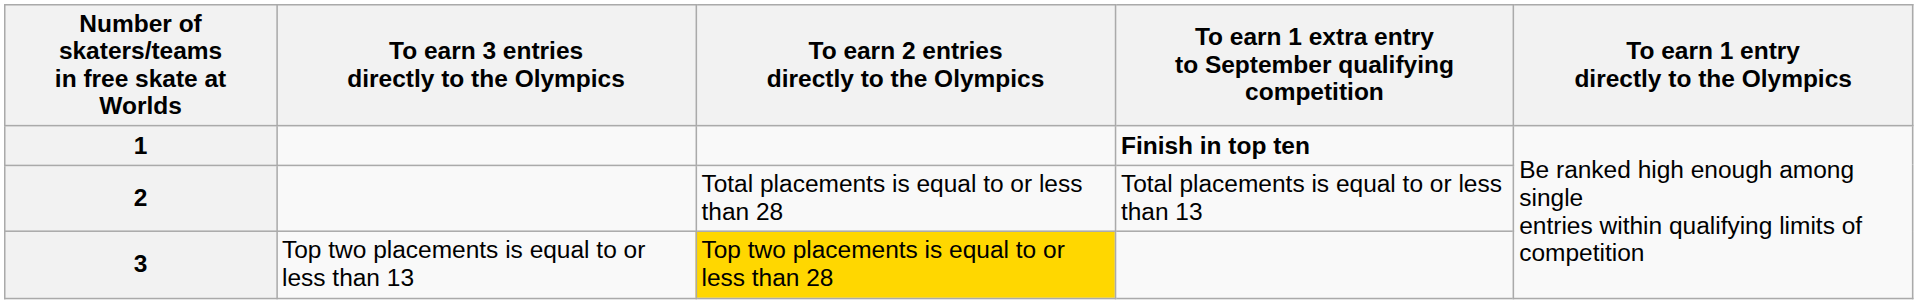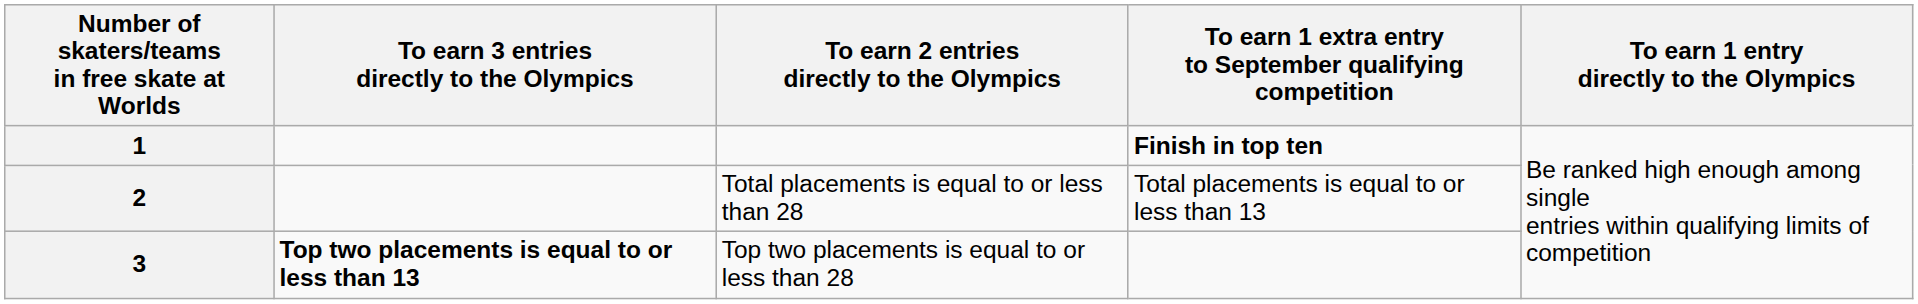(464, 264) normal -> (476, 264) bold
(883, 264) gold background -> (903, 264) no background
